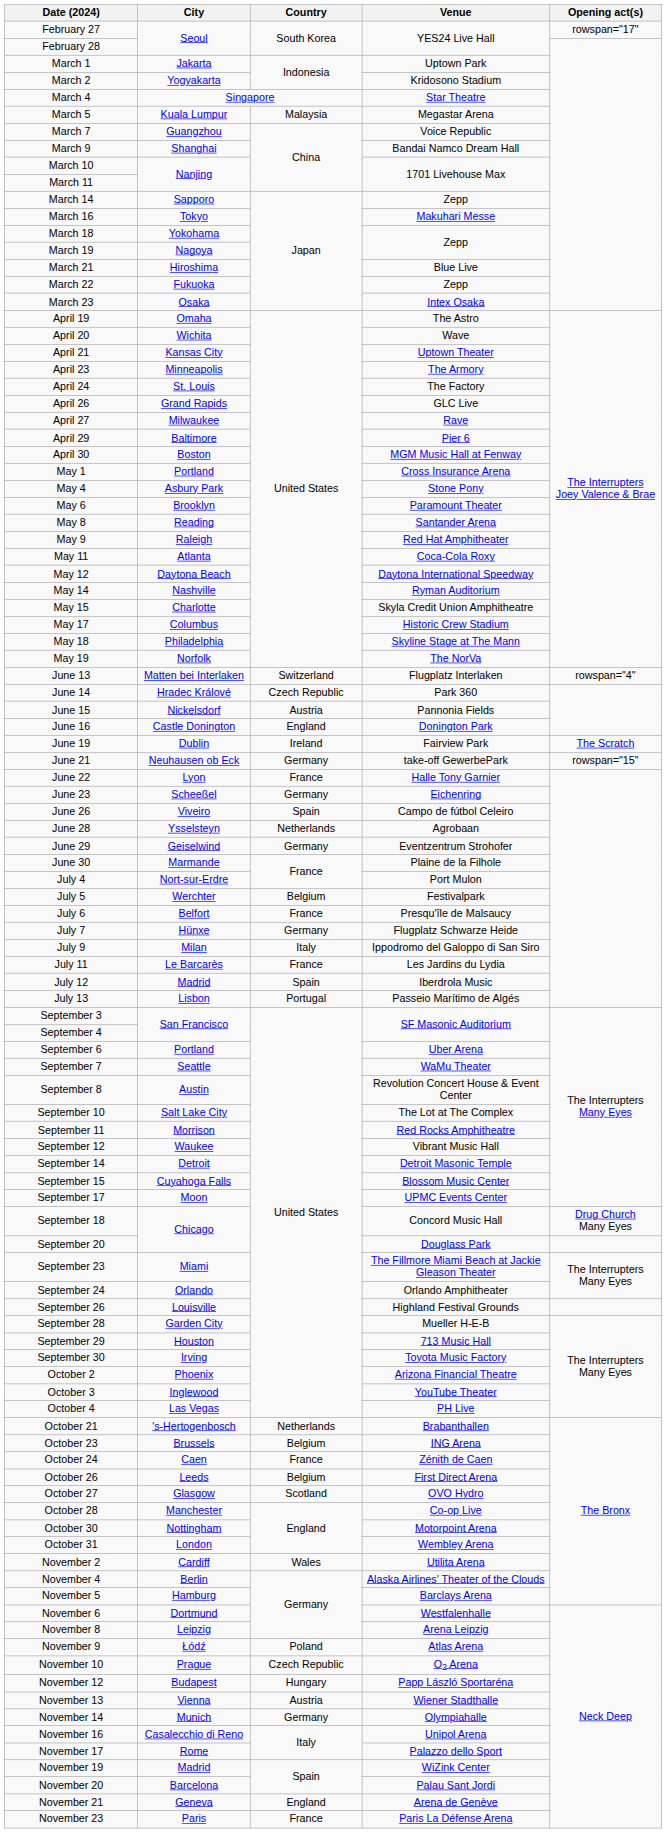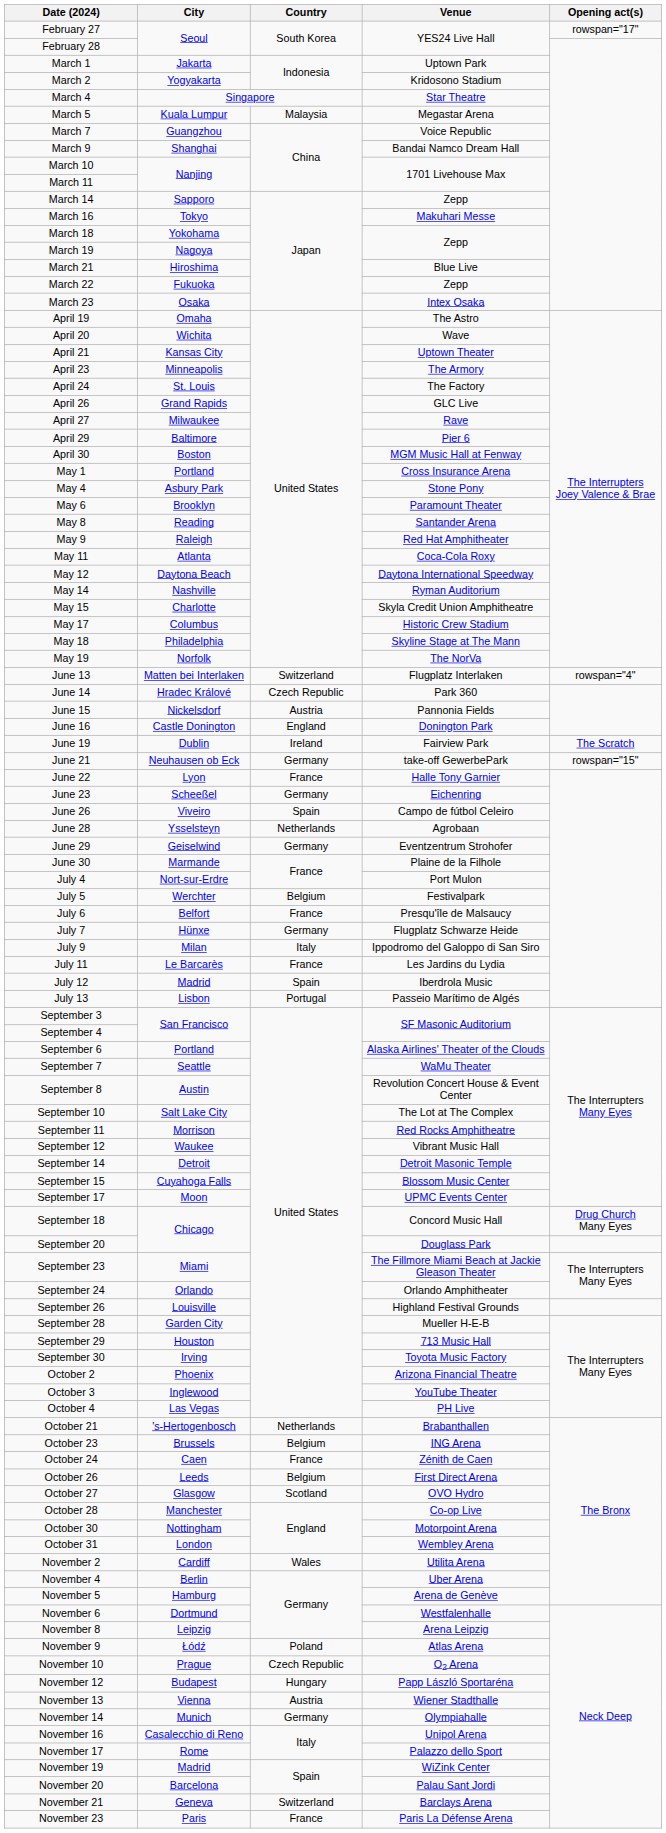(456, 1050) Uber Arena -> (456, 1050) Alaska Airlines' Theater of the Clouds
(456, 1579) Alaska Airlines' Theater of the Clouds -> (456, 1579) Uber Arena
(456, 1596) Barclays Arena -> (456, 1596) Arena de Genève
(306, 1802) England -> (306, 1802) Switzerland
(456, 1802) Arena de Genève -> (456, 1802) Barclays Arena
